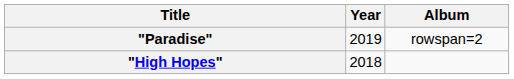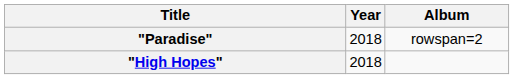(366, 39) 2019 -> (366, 39) 2018
